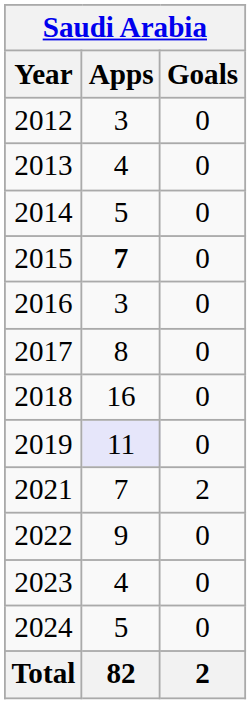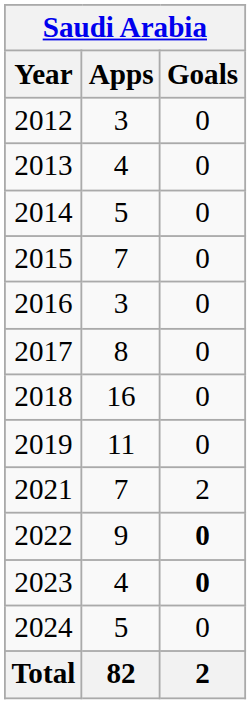(121, 258) bold -> (121, 258) normal
(121, 443) lavender background -> (121, 443) no background
(202, 535) normal -> (202, 535) bold
(202, 581) normal -> (202, 581) bold
